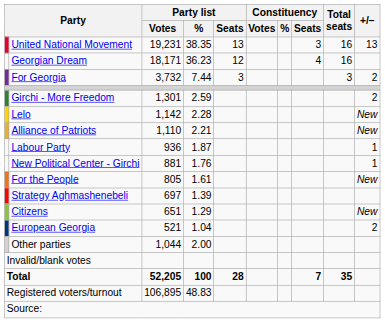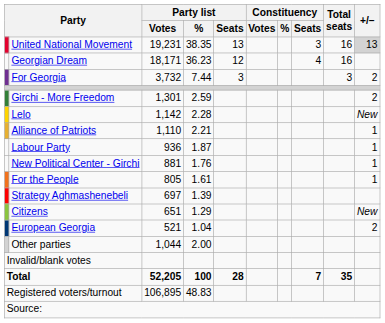(372, 45) no background -> (372, 45) lightgrey background
(367, 131) New -> (375, 131) 1
(367, 179) New -> (375, 179) 1
